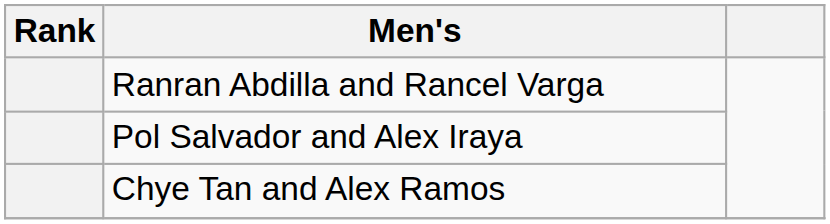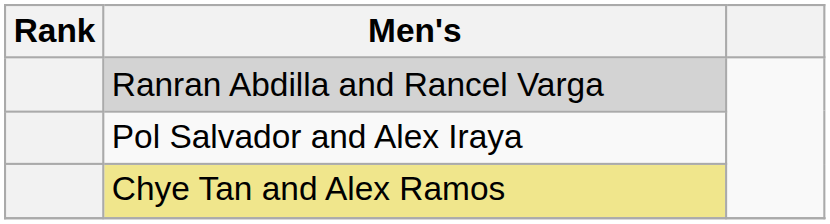(358, 84) no background -> (358, 84) lightgrey background
(309, 190) no background -> (309, 190) khaki background
